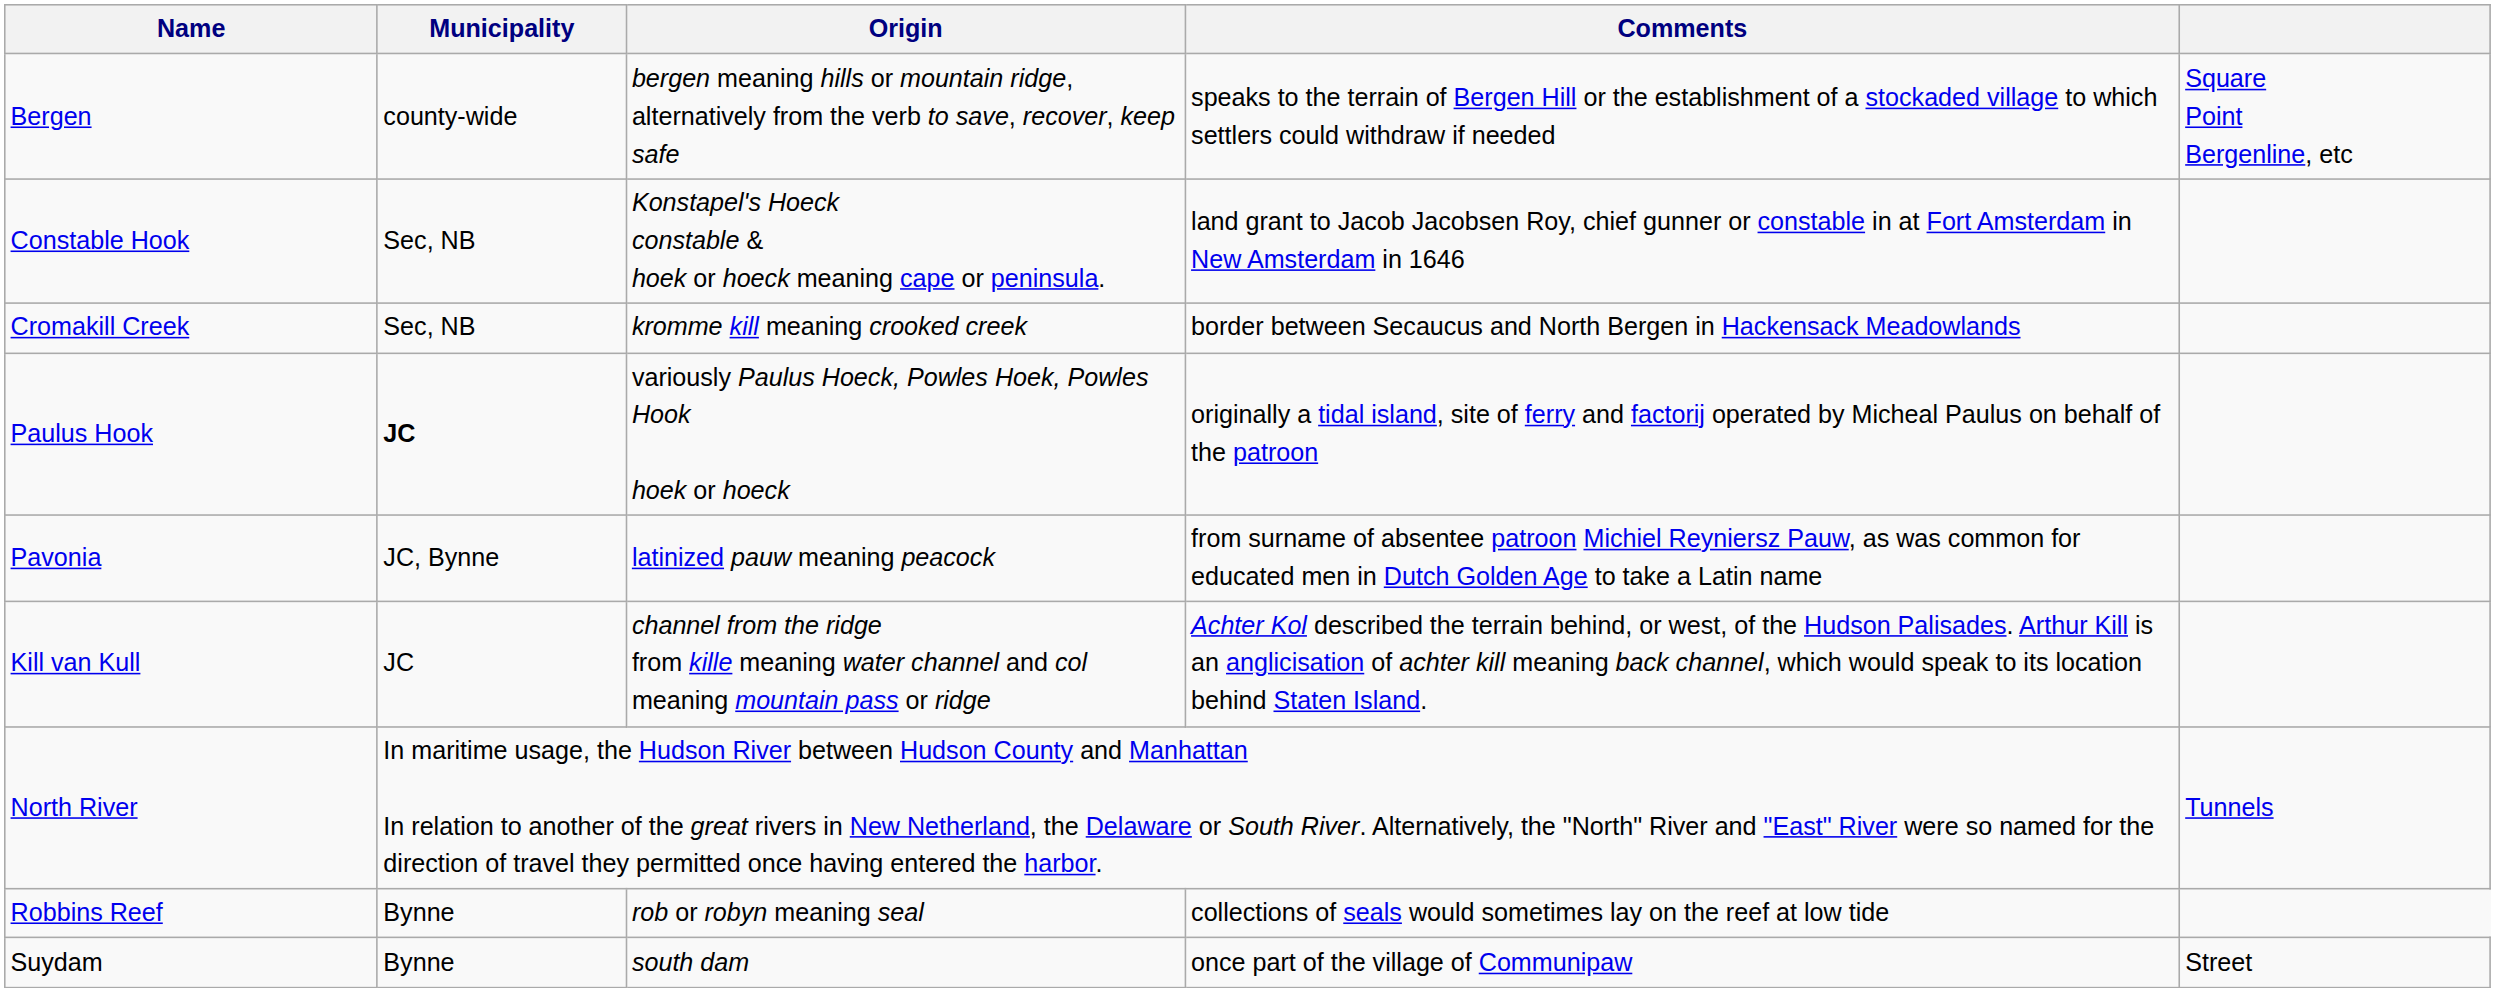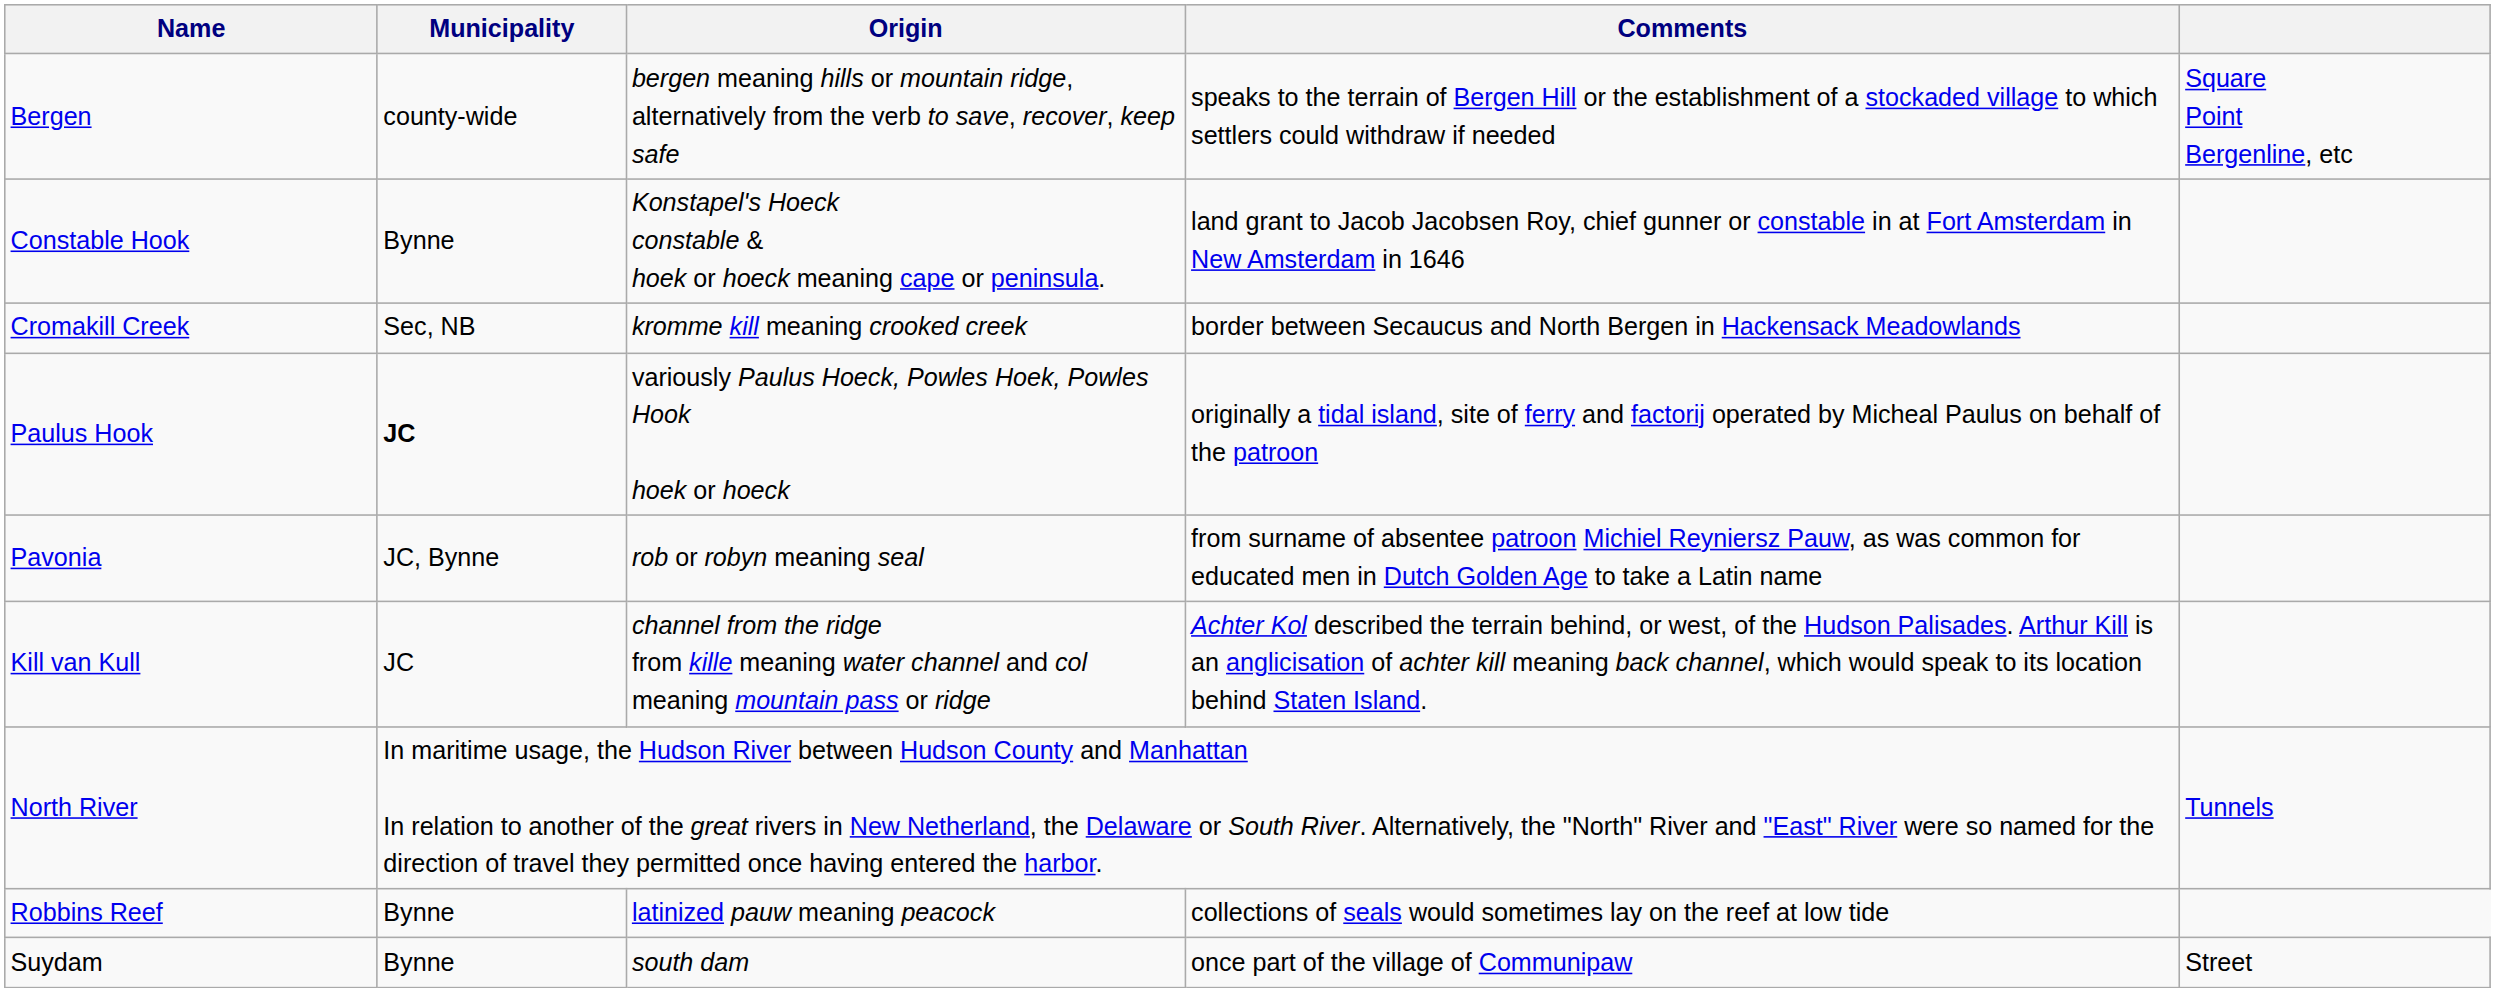(429, 240) Sec, NB -> (419, 240) Bynne
(813, 558) latinized pauw meaning peacock -> (778, 558) rob or robyn meaning seal
(778, 913) rob or robyn meaning seal -> (813, 913) latinized pauw meaning peacock
